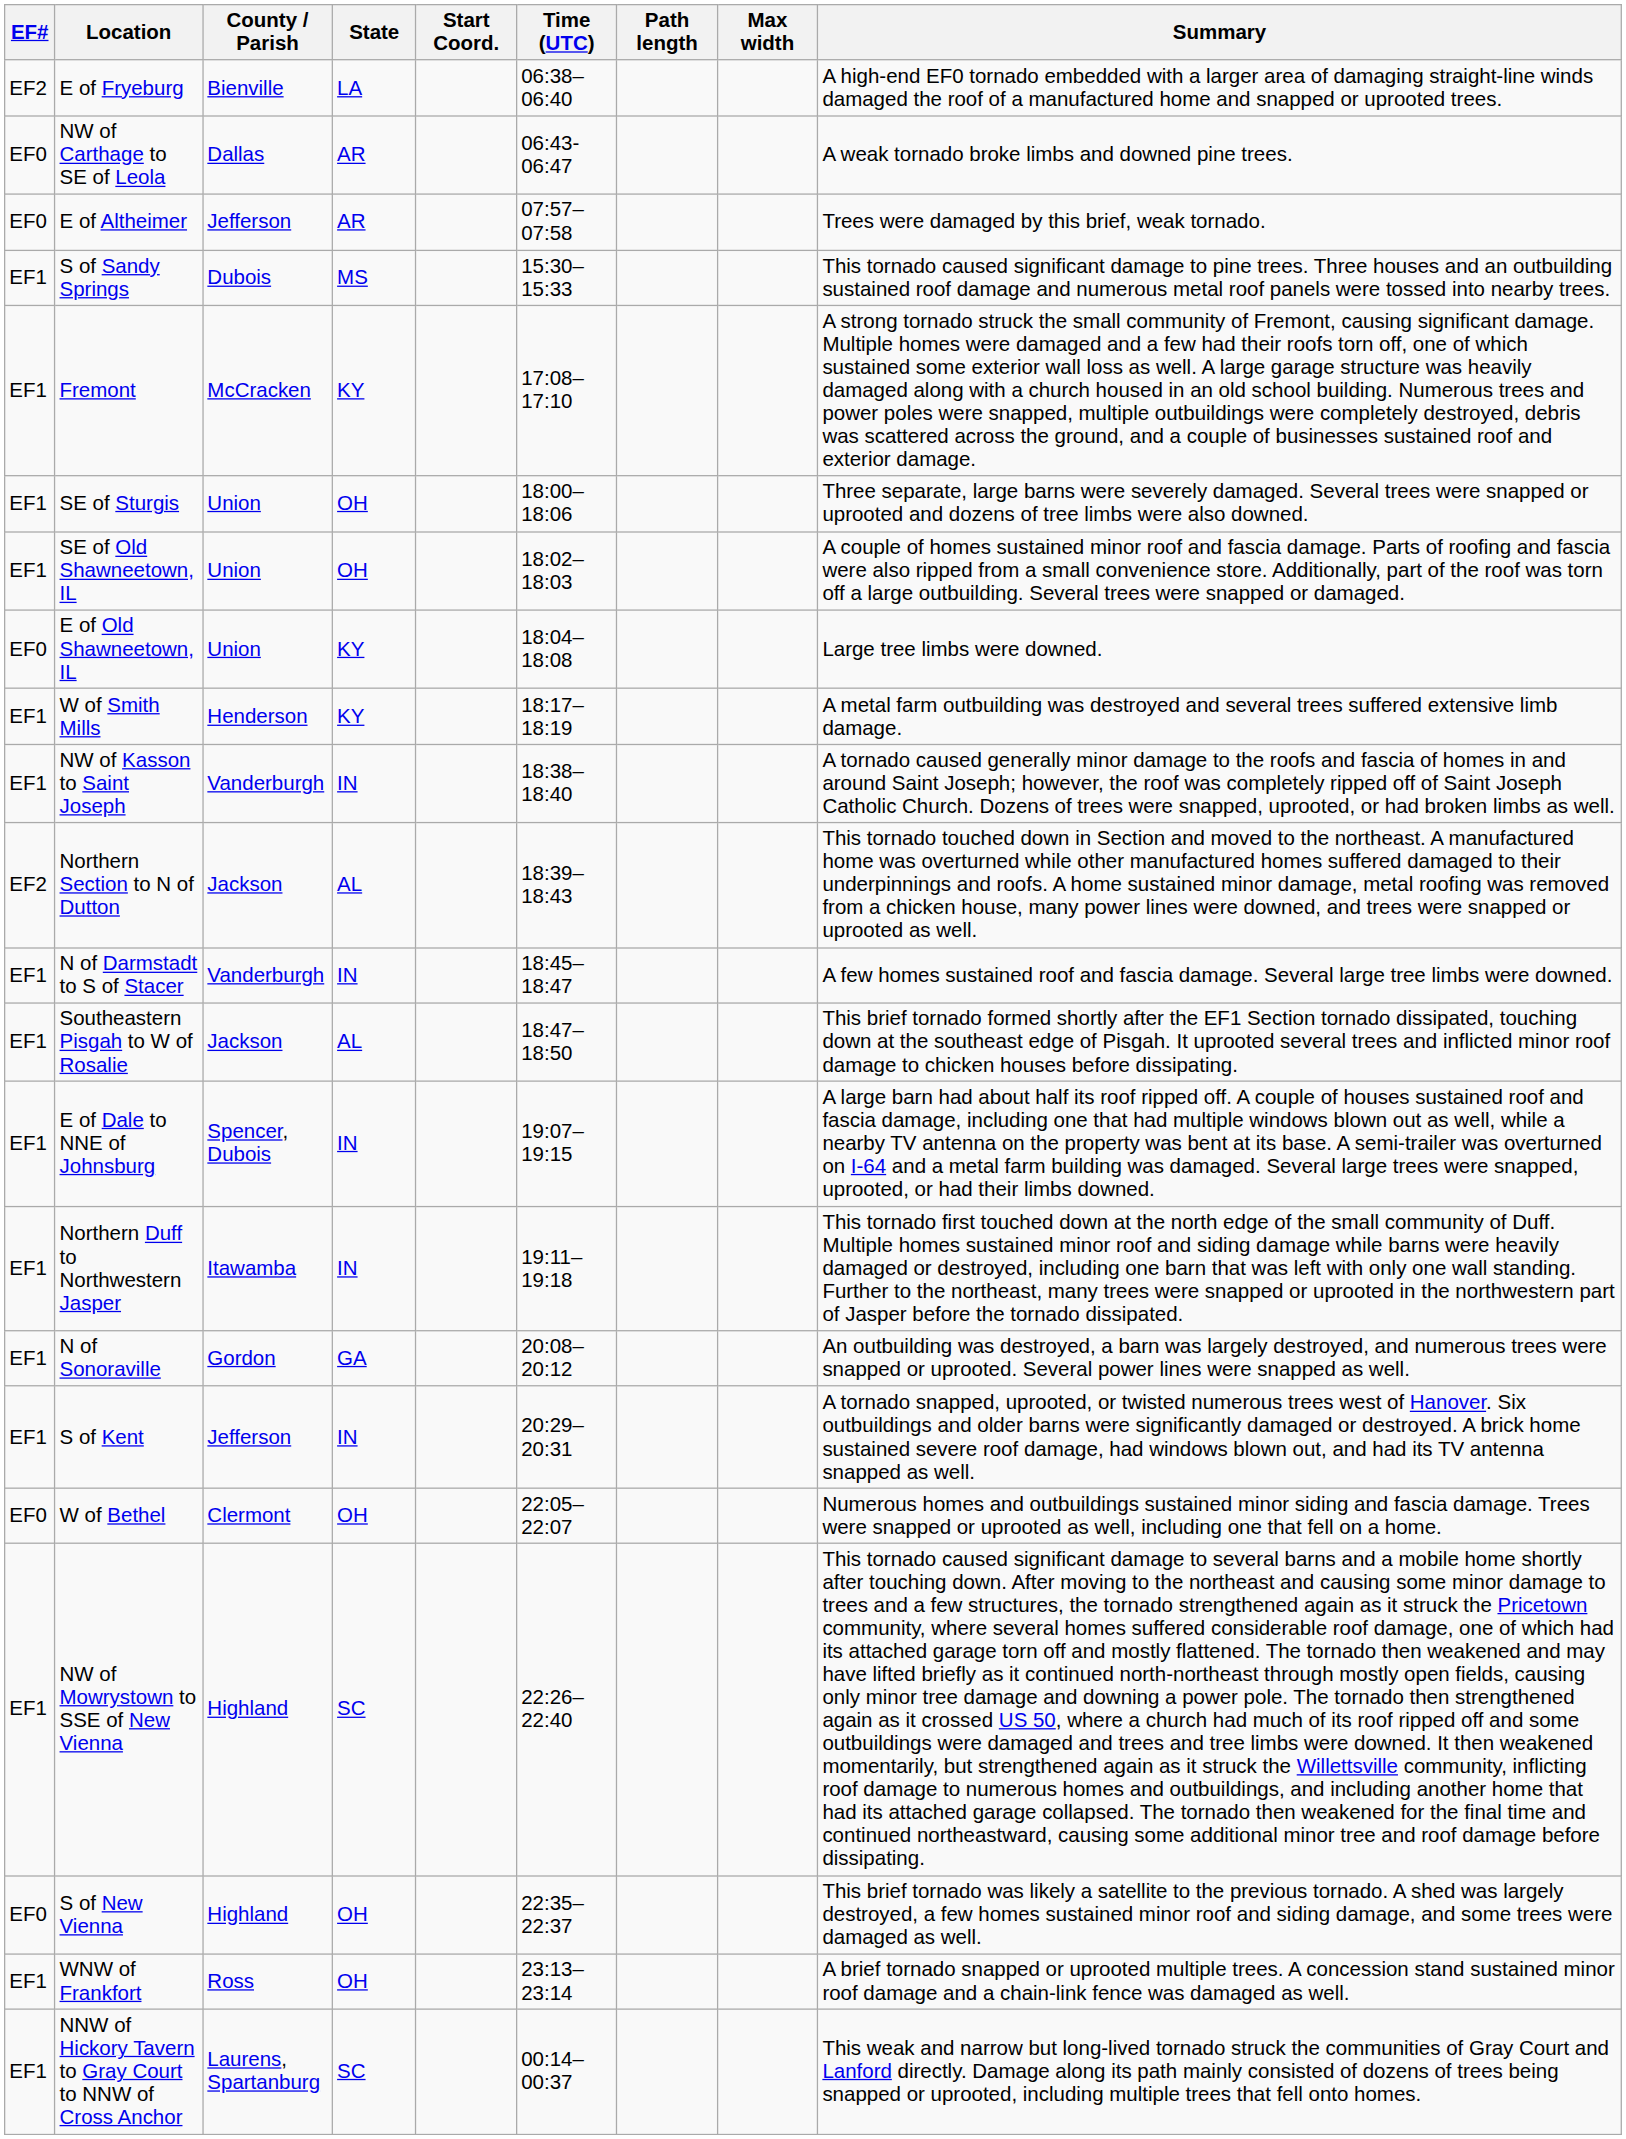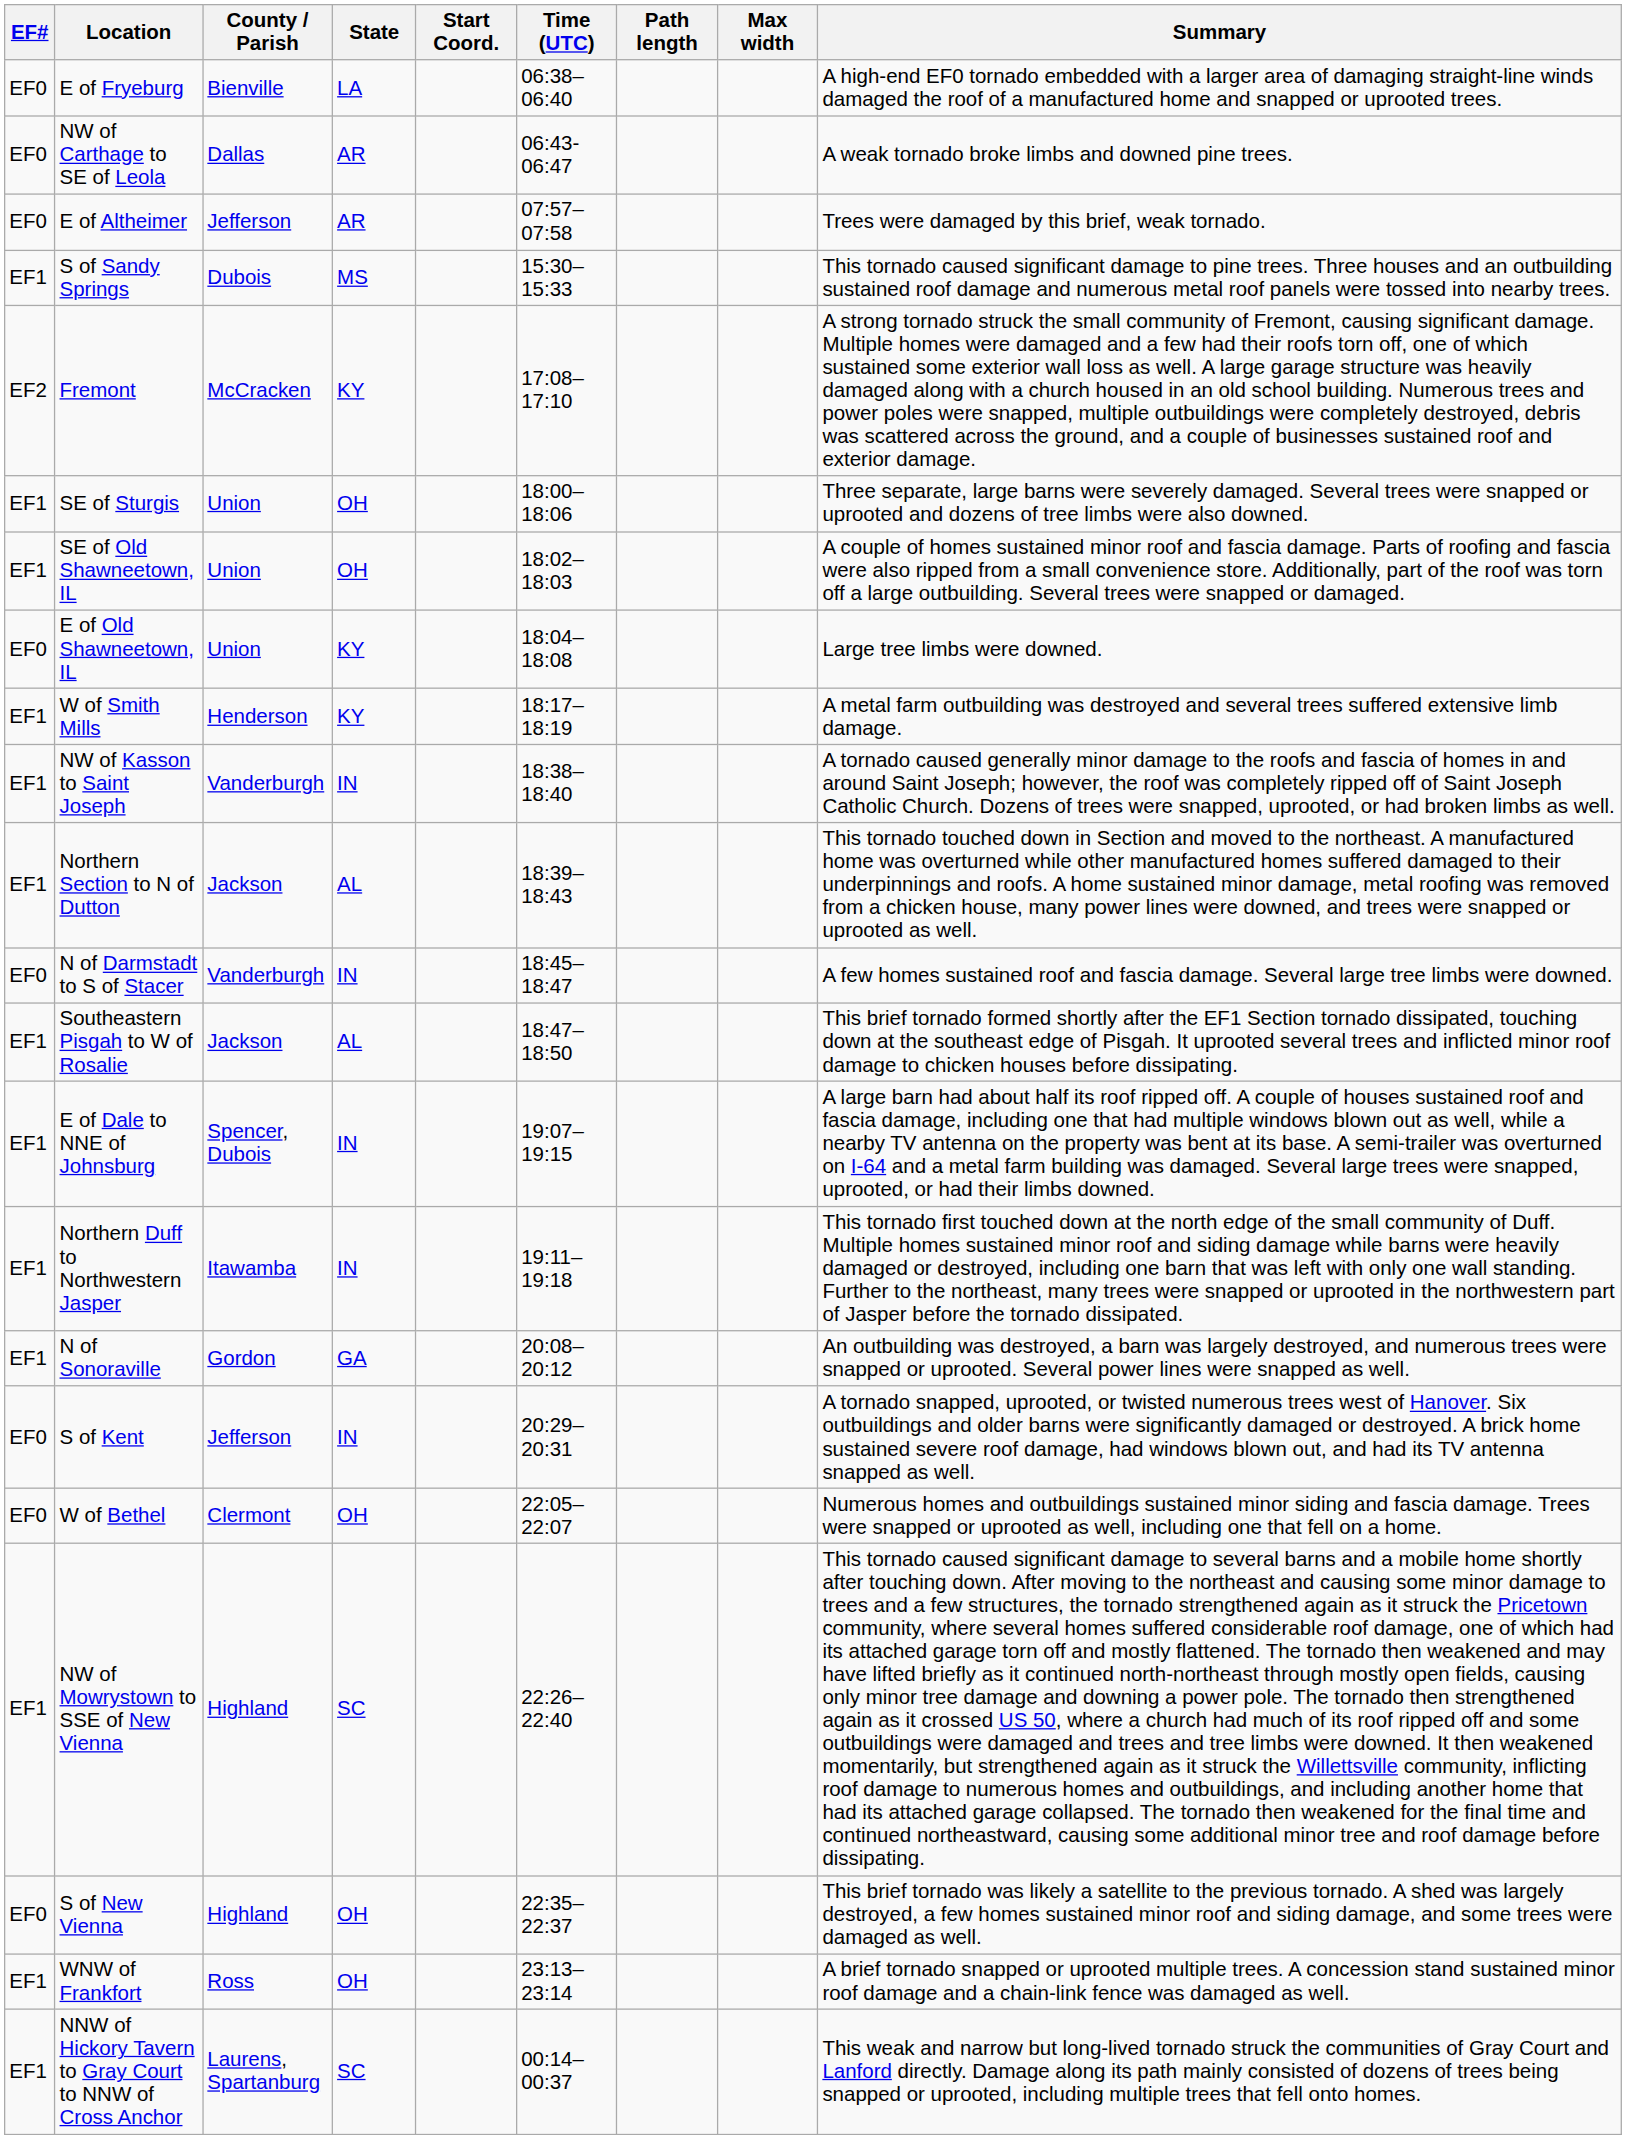(28, 87) EF2 -> (28, 87) EF0
(28, 390) EF1 -> (28, 390) EF2
(28, 884) EF2 -> (28, 884) EF1
(28, 974) EF1 -> (28, 974) EF0
(28, 1436) EF1 -> (28, 1436) EF0
